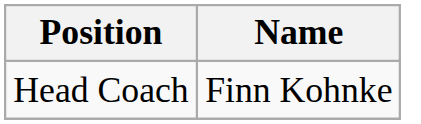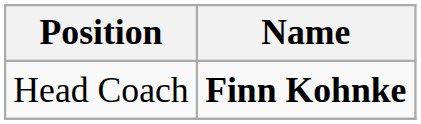(299, 89) normal -> (306, 89) bold
